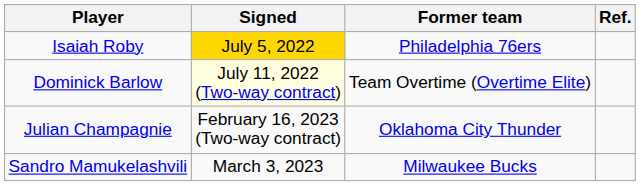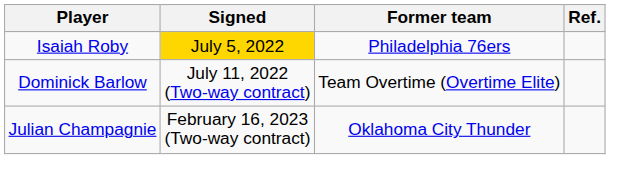(268, 82) lightyellow background -> (237, 82) no background
- row: (98, 166)
